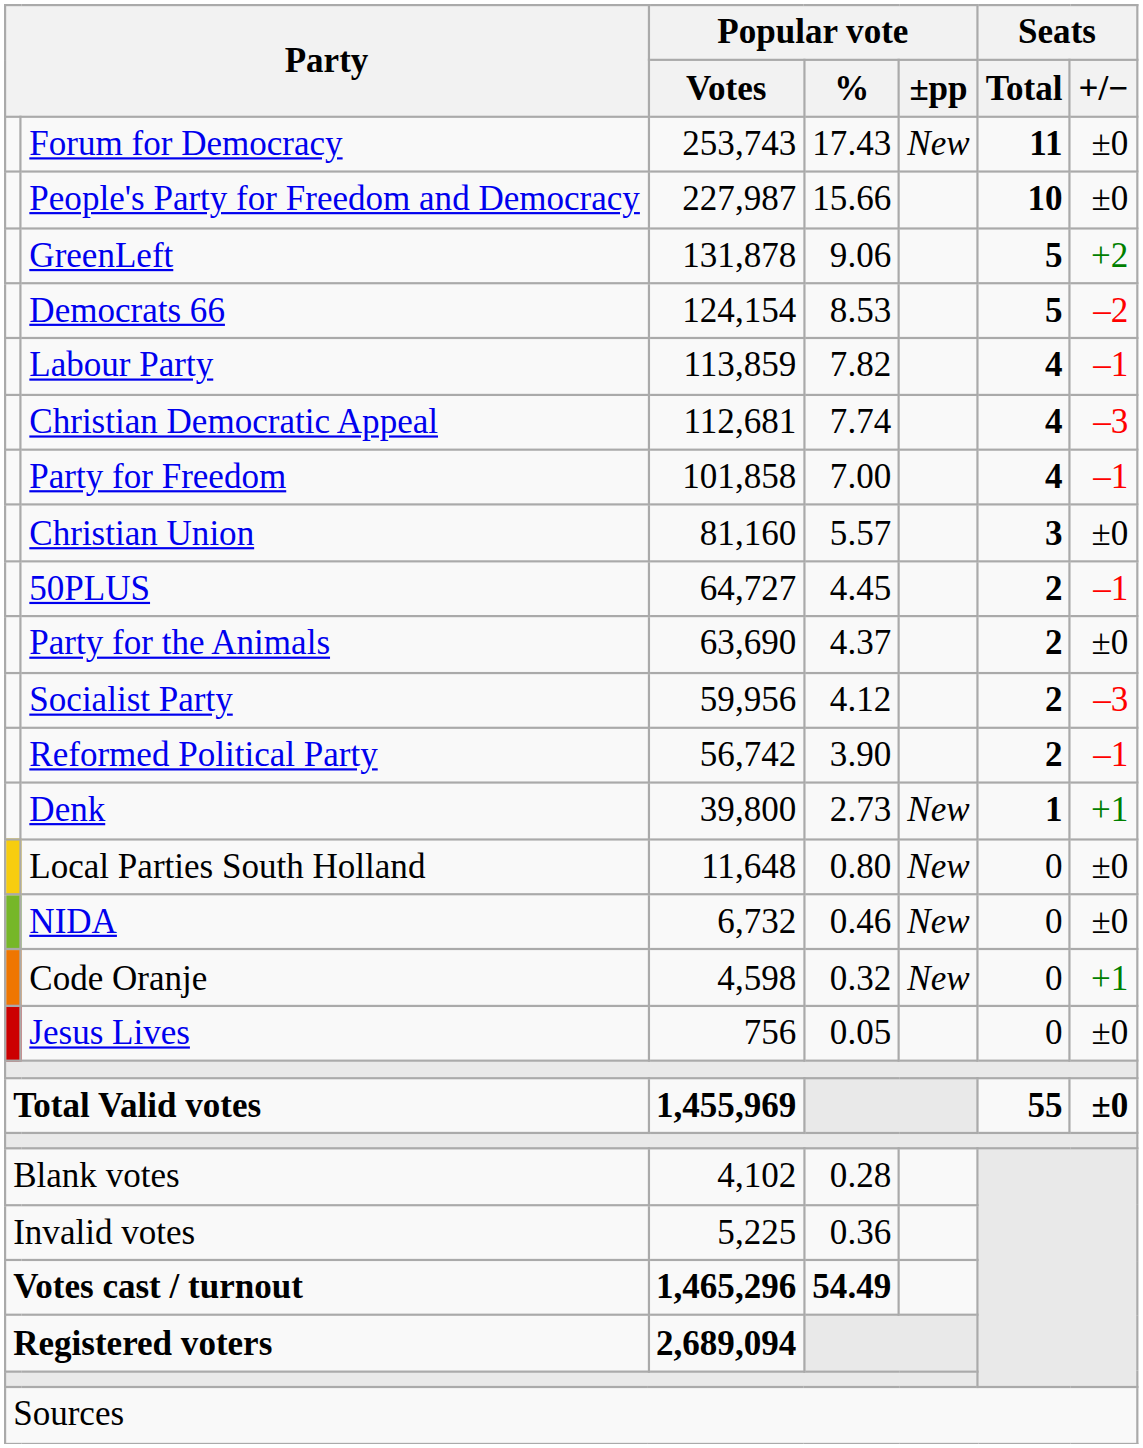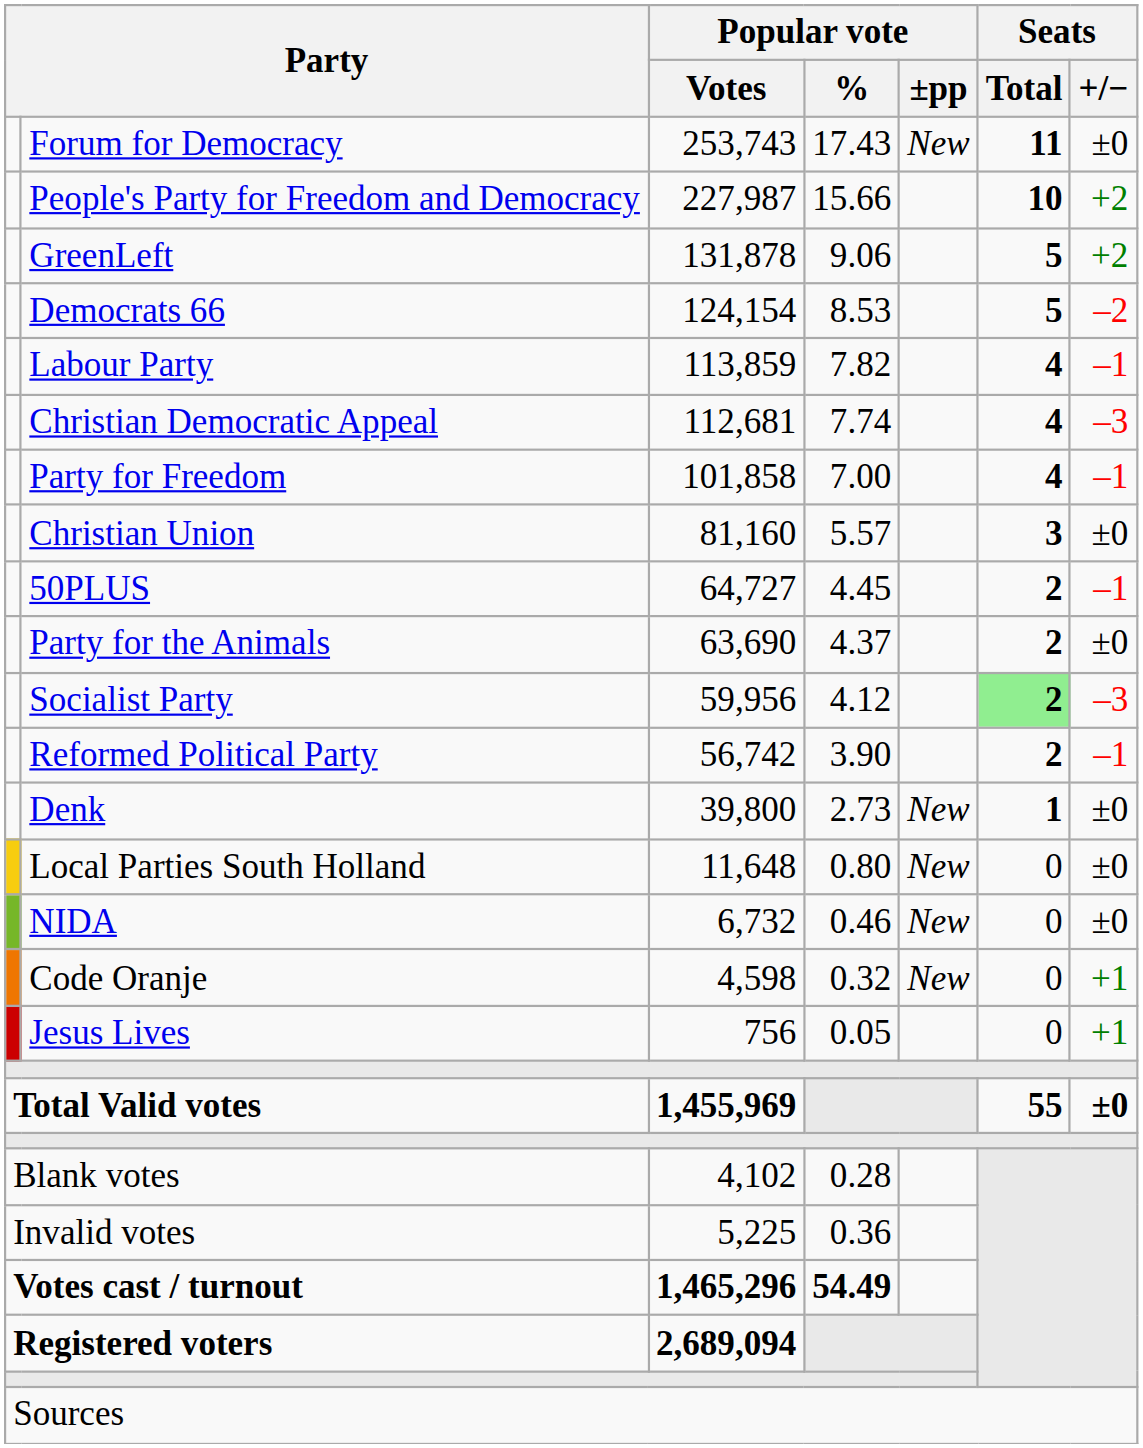(1110, 198) ±0 -> (1110, 198) +2
(1054, 699) no background -> (1054, 699) lightgreen background
(1110, 810) +1 -> (1110, 810) ±0
(1110, 1032) ±0 -> (1110, 1032) +1
